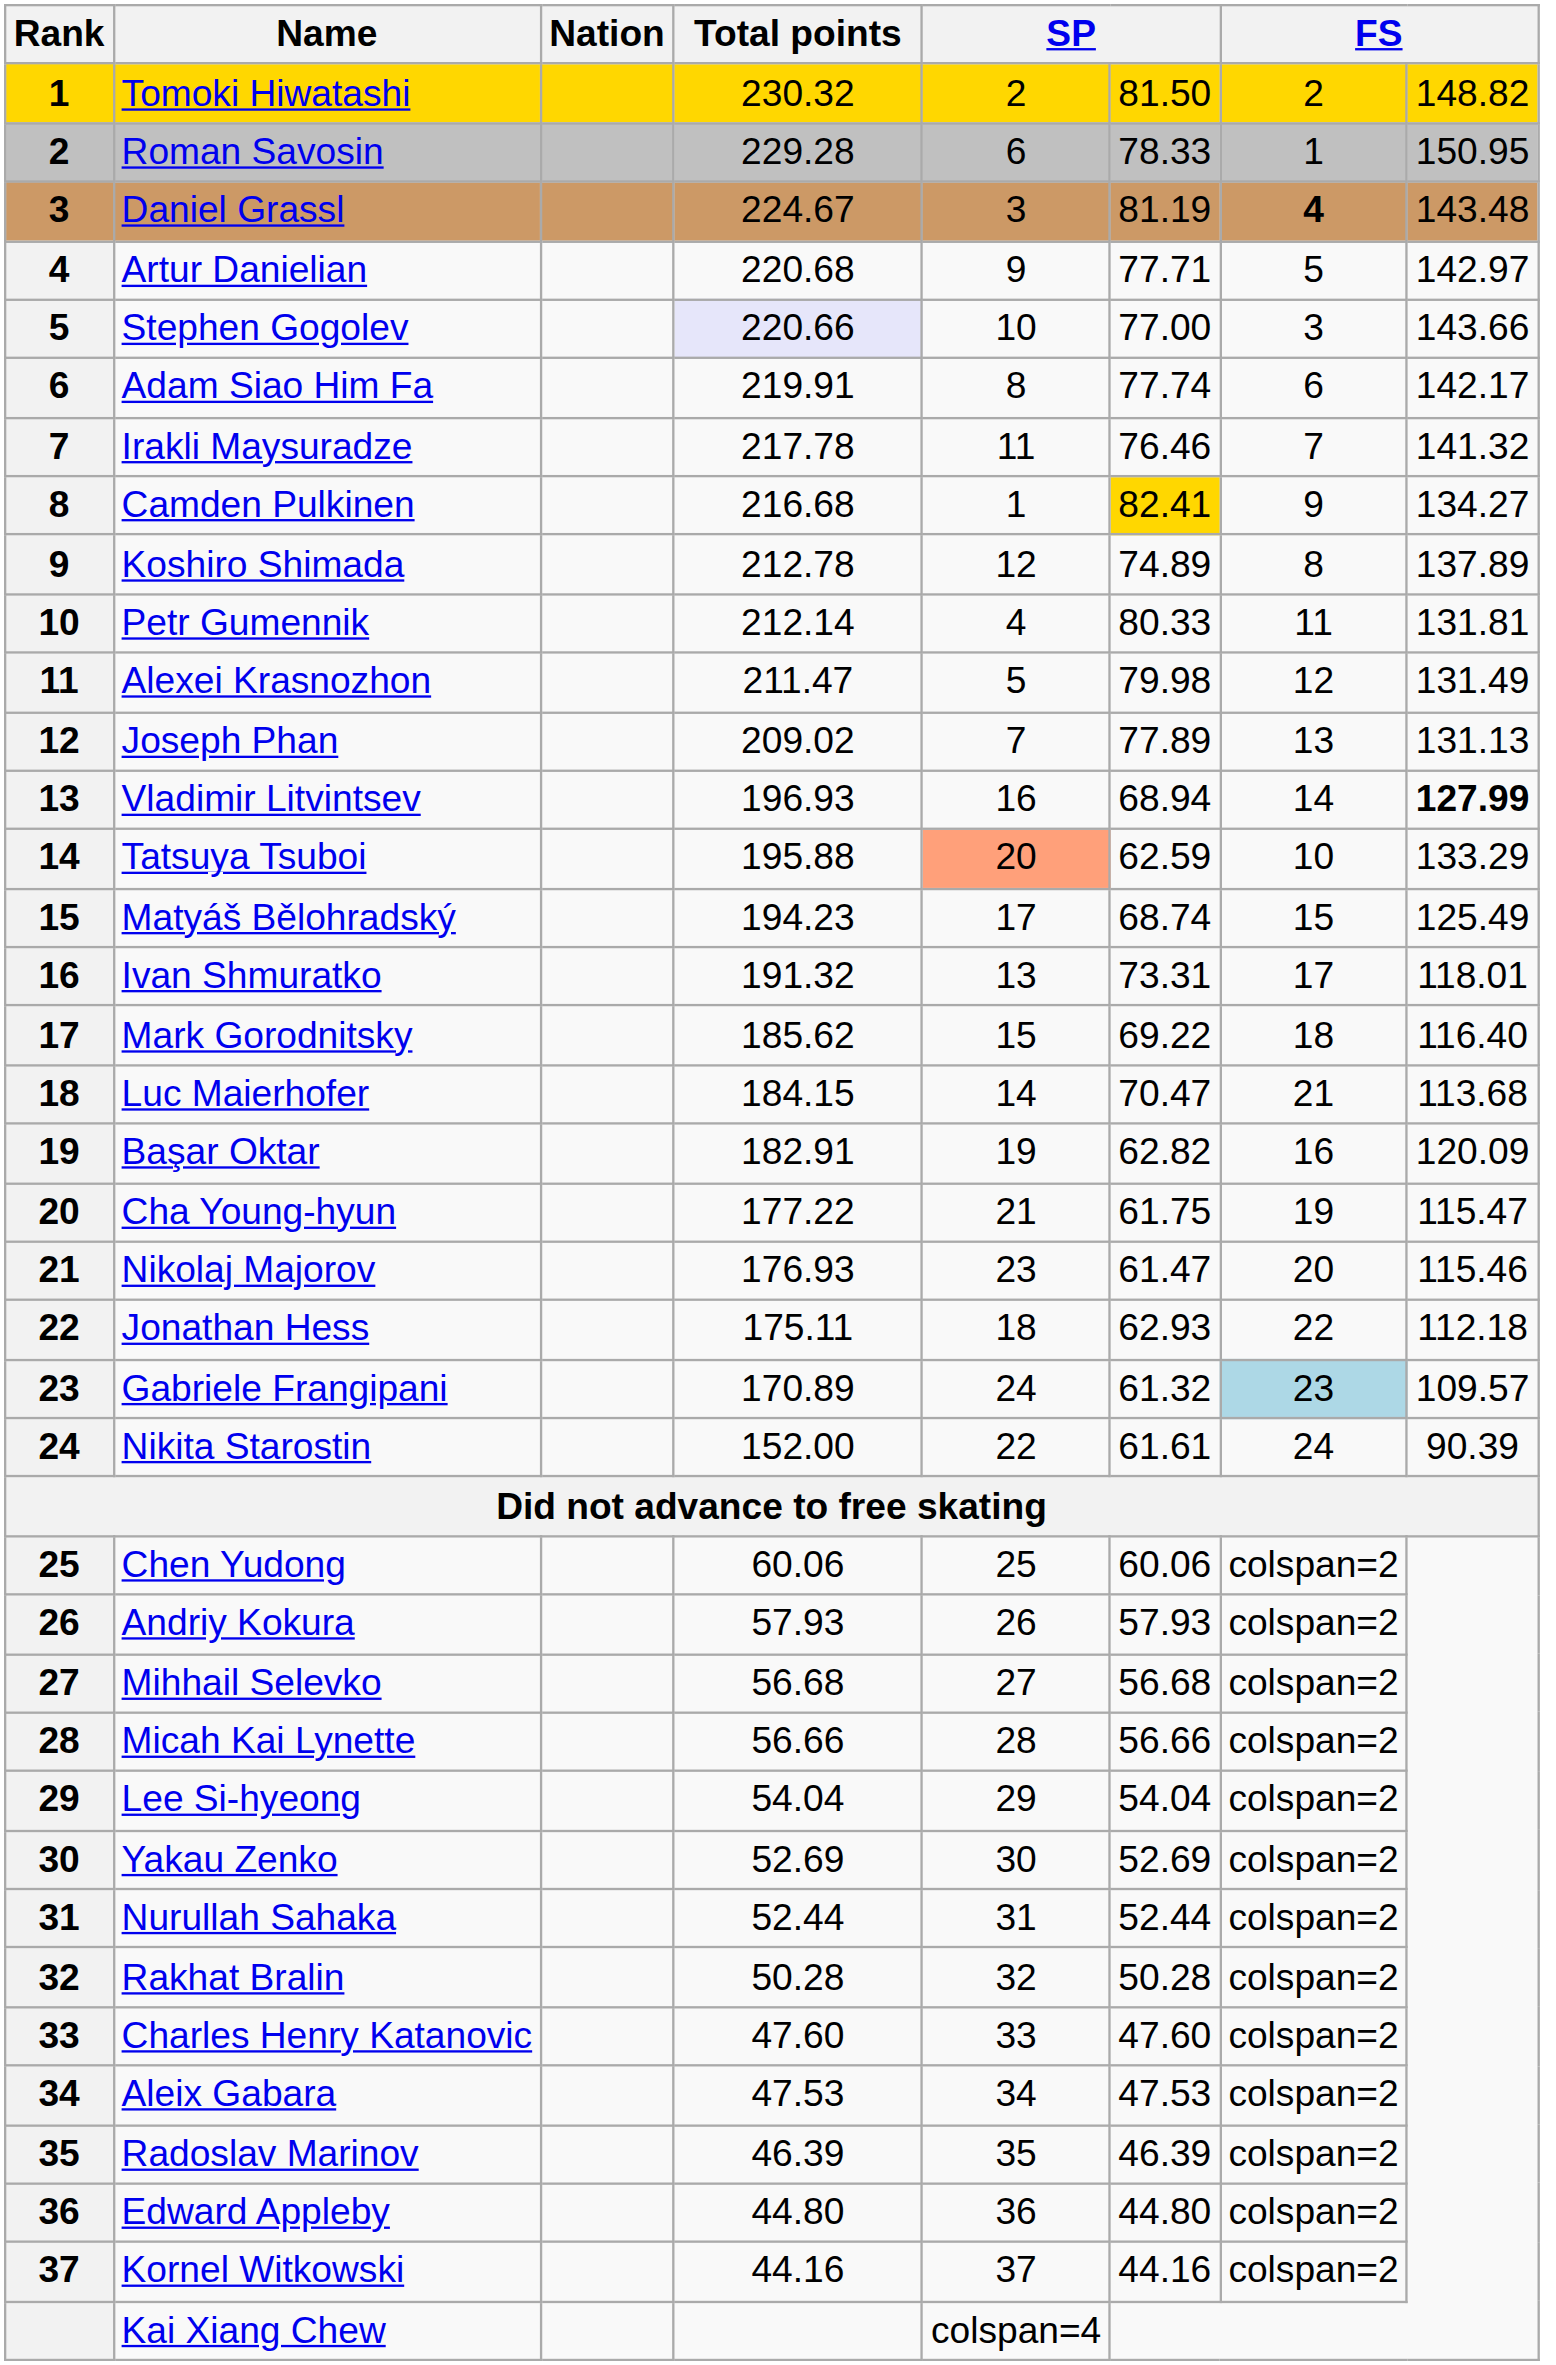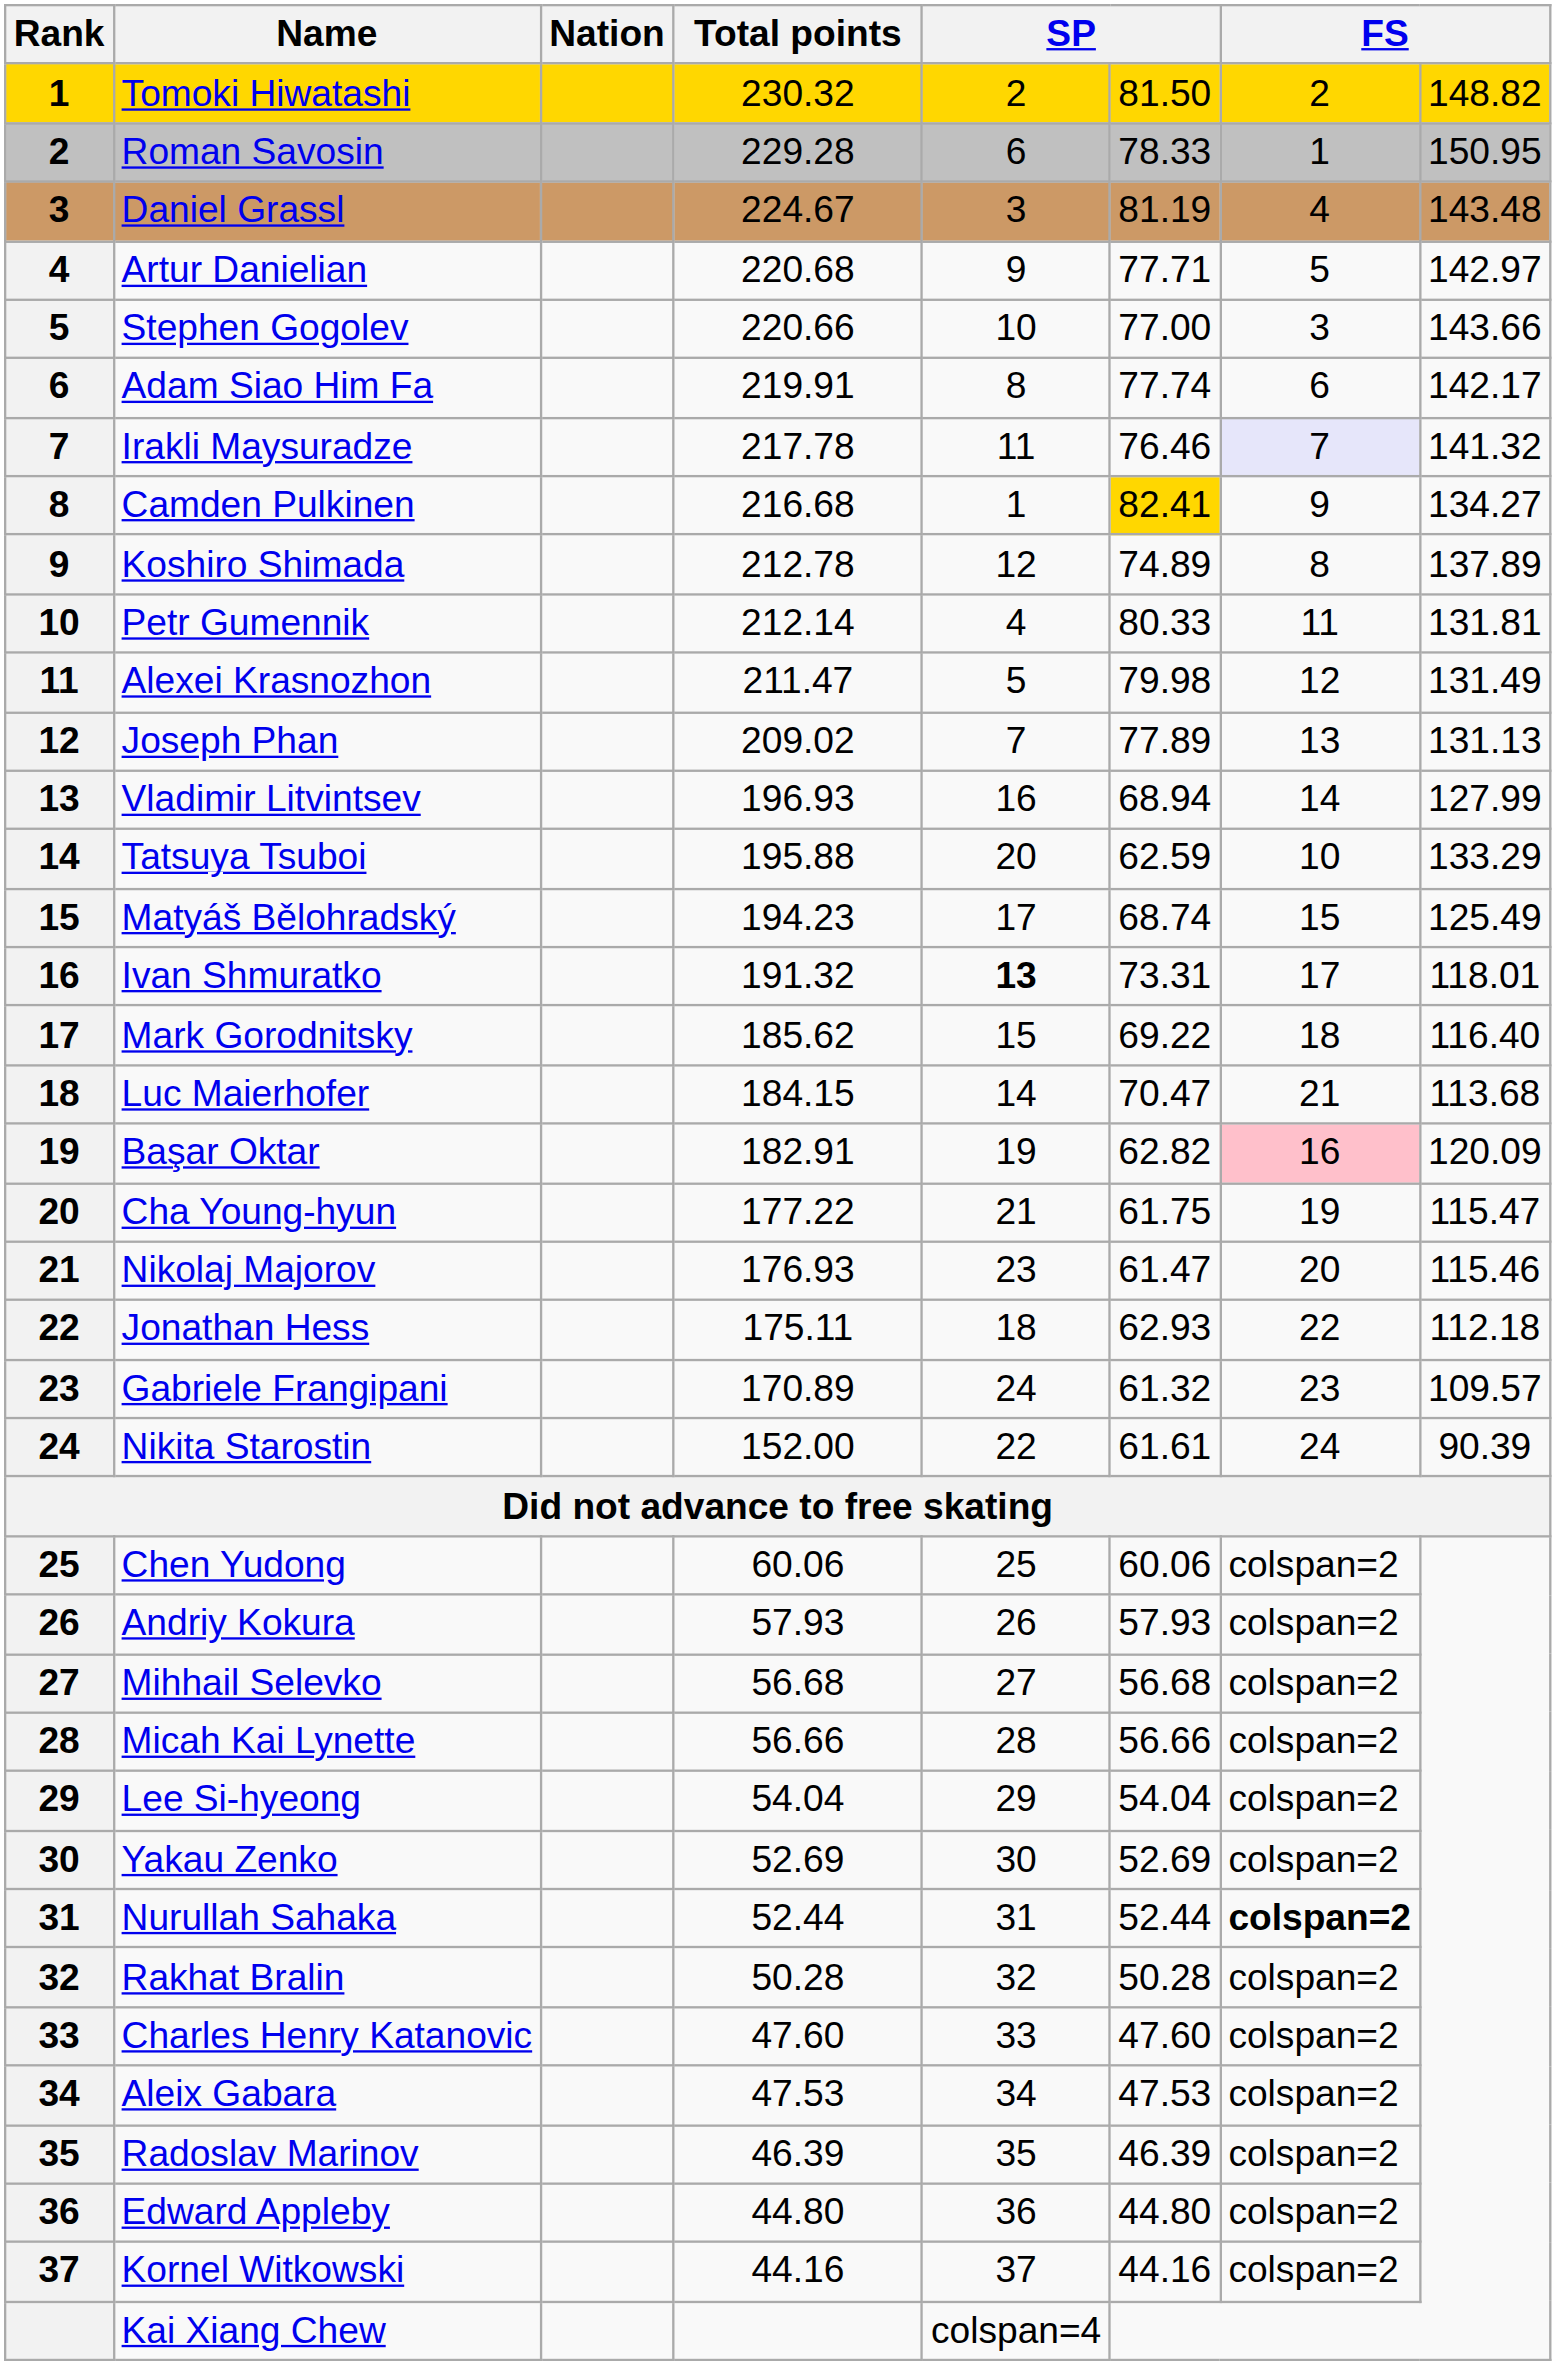(1313, 210) bold -> (1320, 210) normal
(798, 328) lavender background -> (798, 328) no background
(1313, 446) no background -> (1320, 446) lavender background
(1473, 799) bold -> (1485, 799) normal
(1016, 858) lightsalmon background -> (1016, 858) no background
(1016, 975) normal -> (1016, 975) bold
(1314, 1152) no background -> (1320, 1152) pink background
(1314, 1387) lightblue background -> (1320, 1387) no background
(1314, 1917) normal -> (1320, 1917) bold
